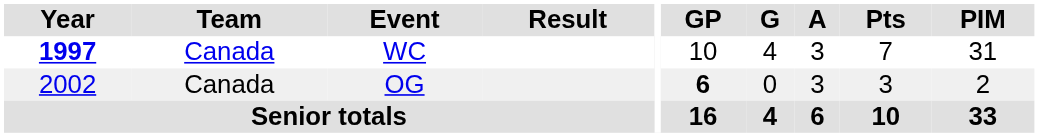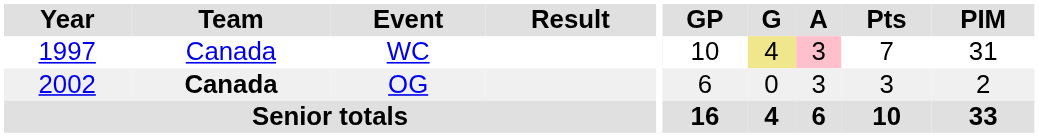(68, 51) bold -> (67, 51) normal
(770, 51) no background -> (771, 51) khaki background
(817, 51) no background -> (819, 51) pink background
(229, 84) normal -> (231, 84) bold
(703, 84) bold -> (705, 84) normal
